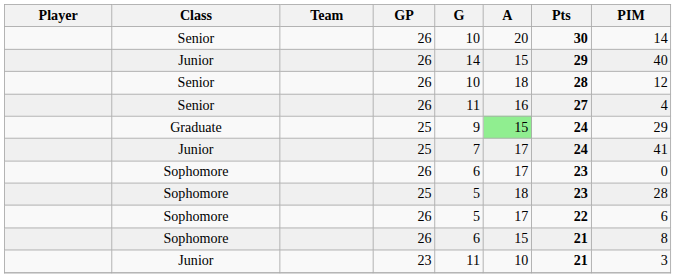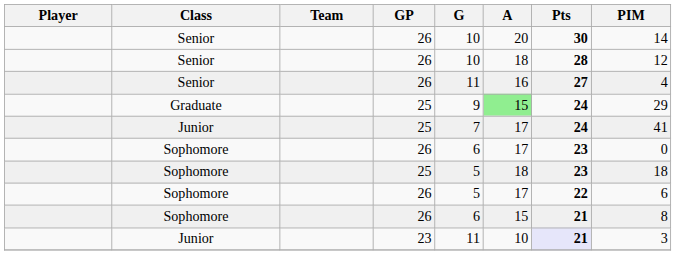- row: (196, 60)
(661, 194) 28 -> (661, 171) 18
(581, 261) no background -> (581, 238) lavender background
